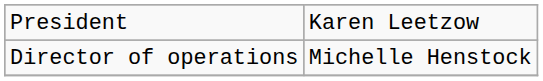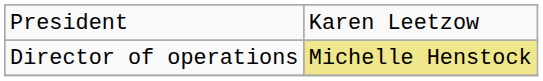(420, 58) no background -> (420, 58) khaki background
